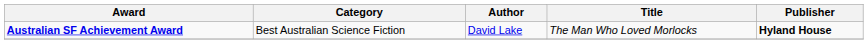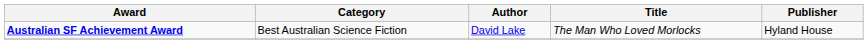(795, 30) bold -> (798, 30) normal
